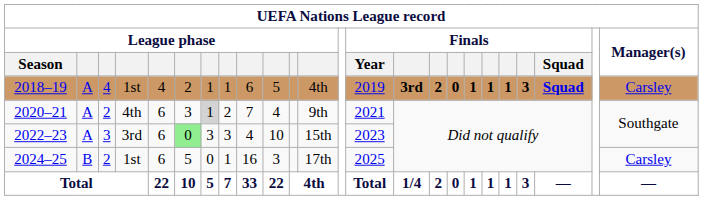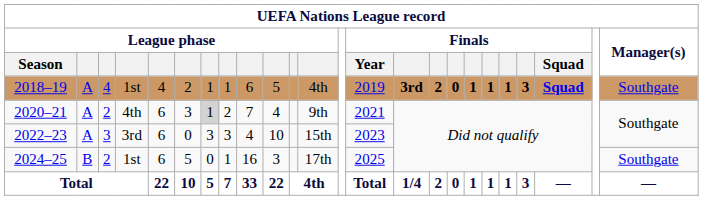(648, 87) Carsley -> (648, 87) Southgate
(188, 135) lightgreen background -> (188, 135) no background
(648, 159) Carsley -> (648, 159) Southgate
